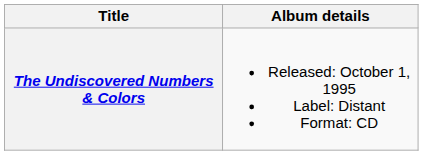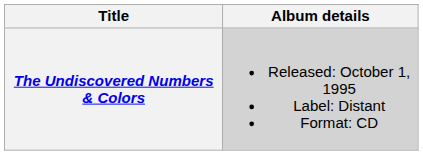(320, 98) no background -> (320, 98) lightgrey background
